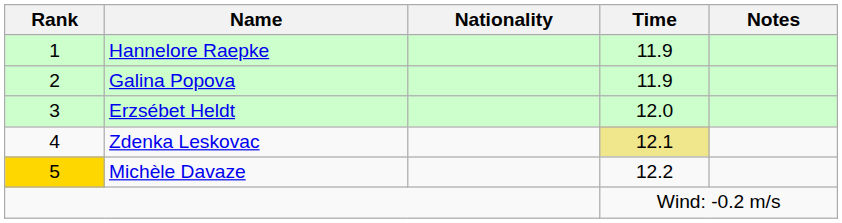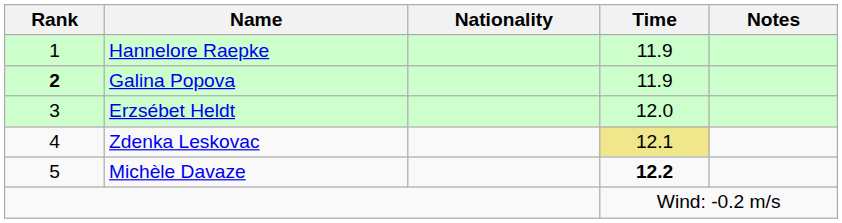(55, 80) normal -> (55, 80) bold
(55, 171) gold background -> (55, 171) no background
(655, 171) normal -> (655, 171) bold
